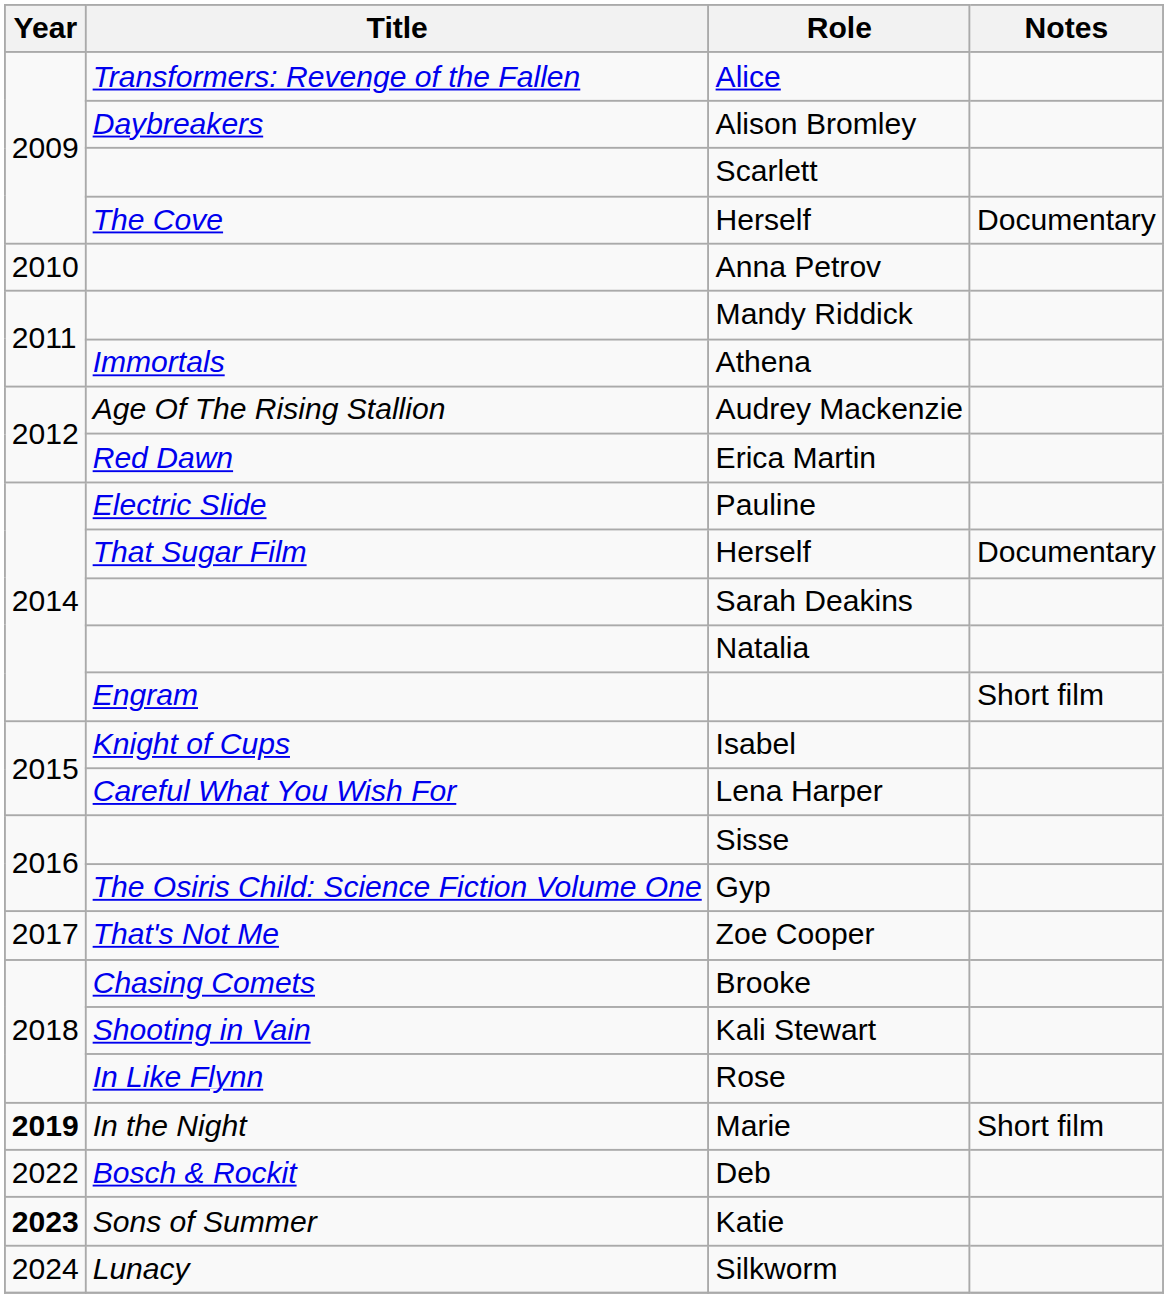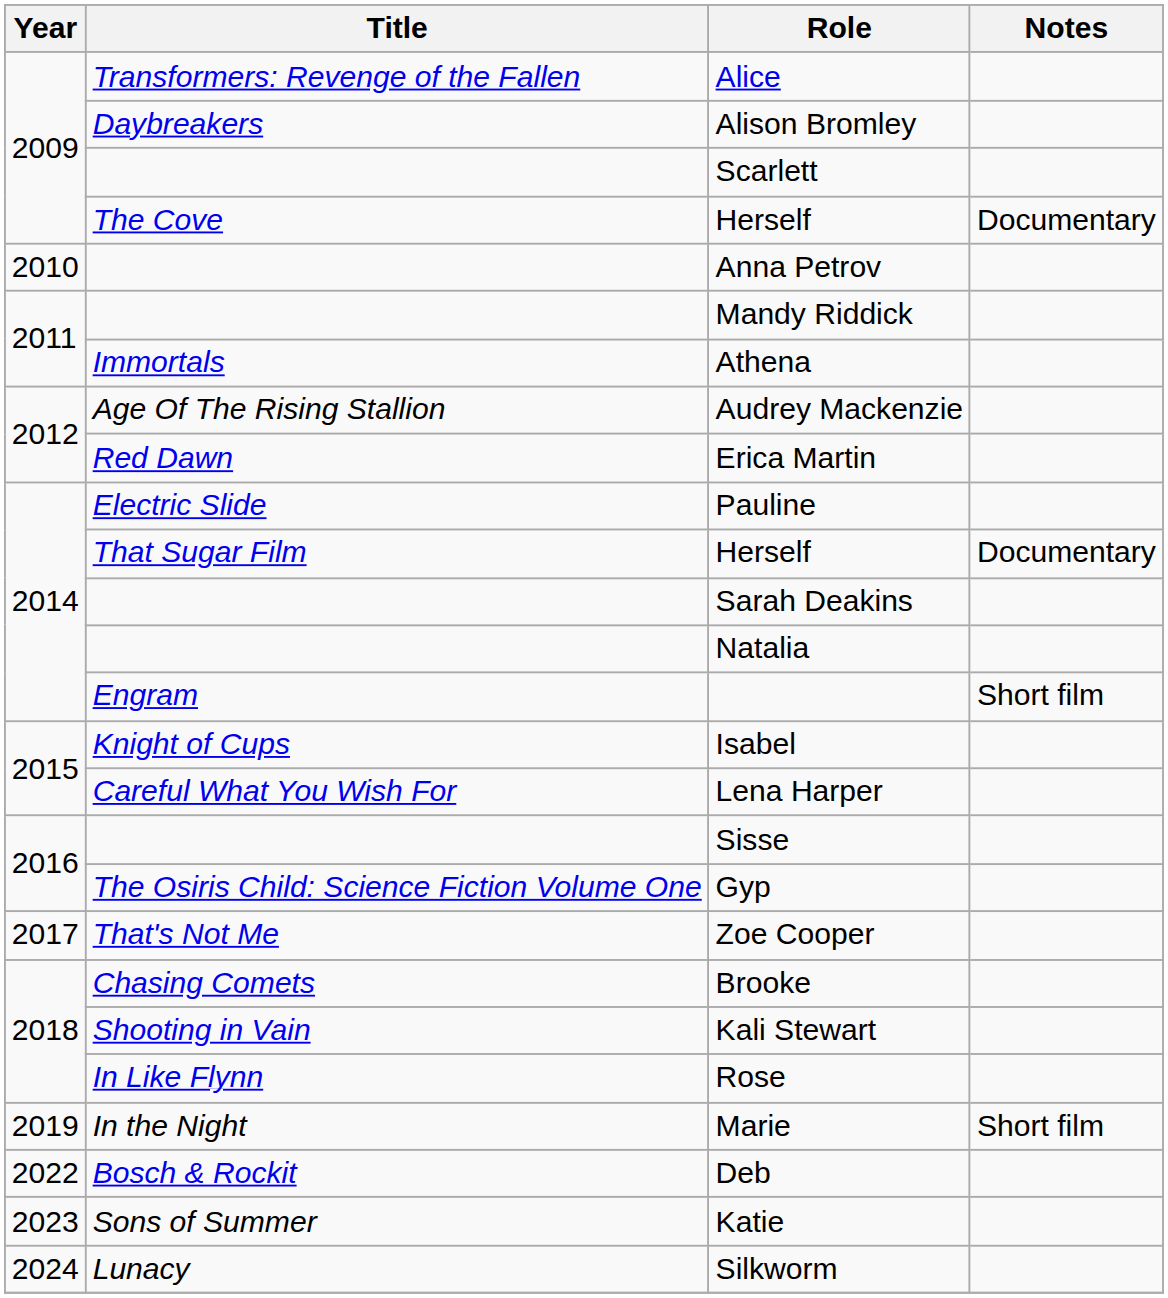(45, 1125) bold -> (45, 1125) normal
(45, 1220) bold -> (45, 1220) normal
